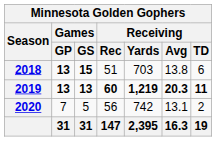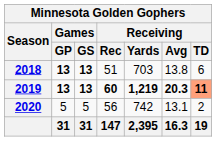(86, 70) 15 -> (86, 70) 13
(201, 88) no background -> (201, 88) lightsalmon background
(63, 107) 7 -> (63, 107) 5
